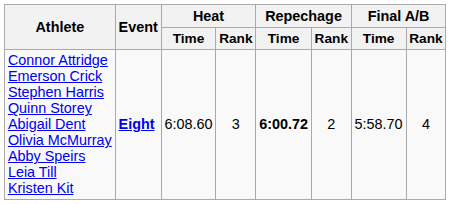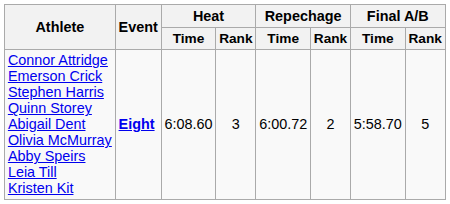(284, 124) bold -> (283, 124) normal
(426, 124) 4 -> (425, 124) 5
